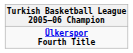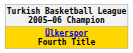(67, 37) no background -> (67, 37) gold background
